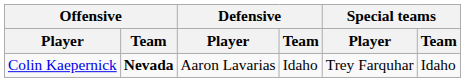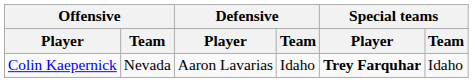(149, 65) bold -> (147, 65) normal
(370, 65) normal -> (372, 65) bold
